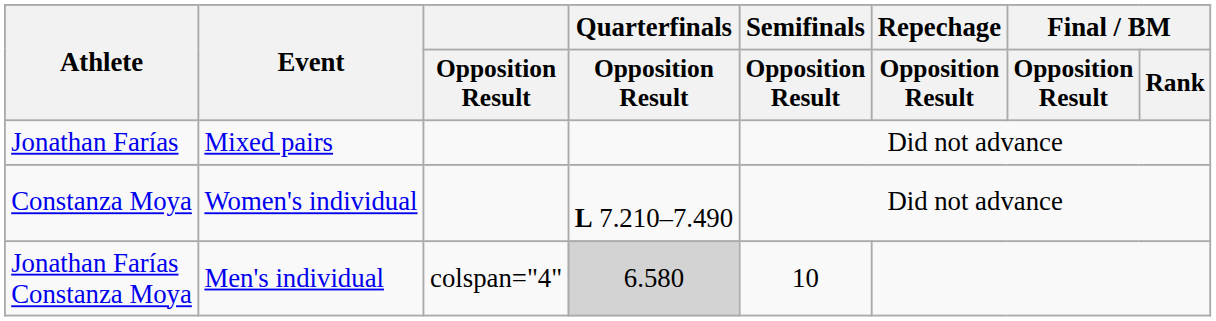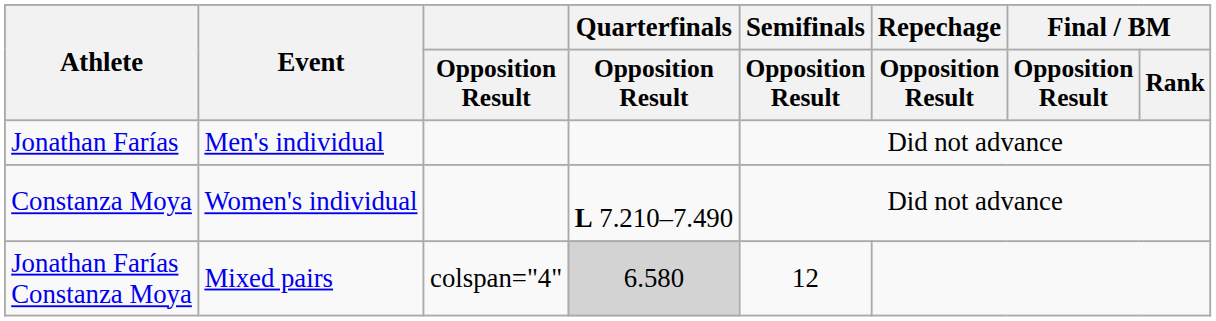(269, 142) Mixed pairs -> (294, 142) Men's individual
(294, 278) Men's individual -> (269, 278) Mixed pairs
(805, 278) 10 -> (805, 278) 12
